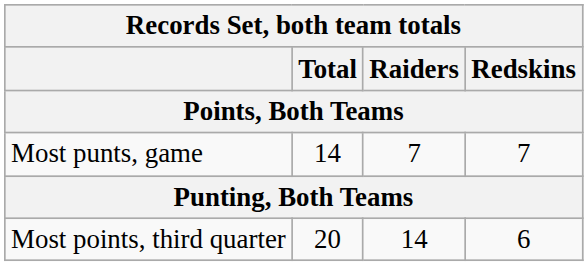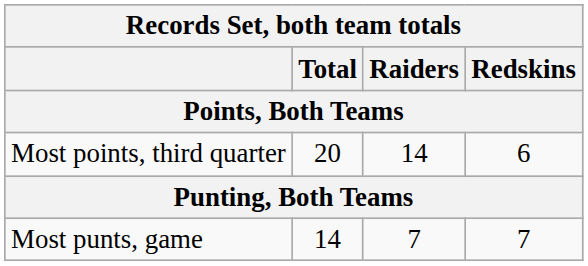rows swapped: (148, 238) <-> (107, 153)
